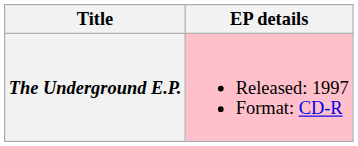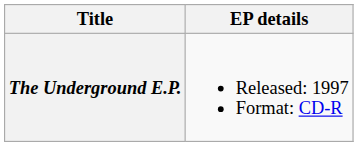(269, 98) pink background -> (269, 98) no background
